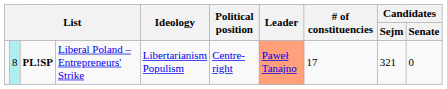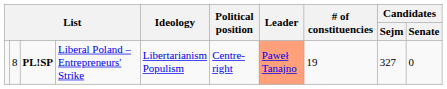(15, 62) paleturquoise background -> (15, 62) no background
(312, 62) 17 -> (312, 62) 19
(388, 62) 321 -> (388, 62) 327
